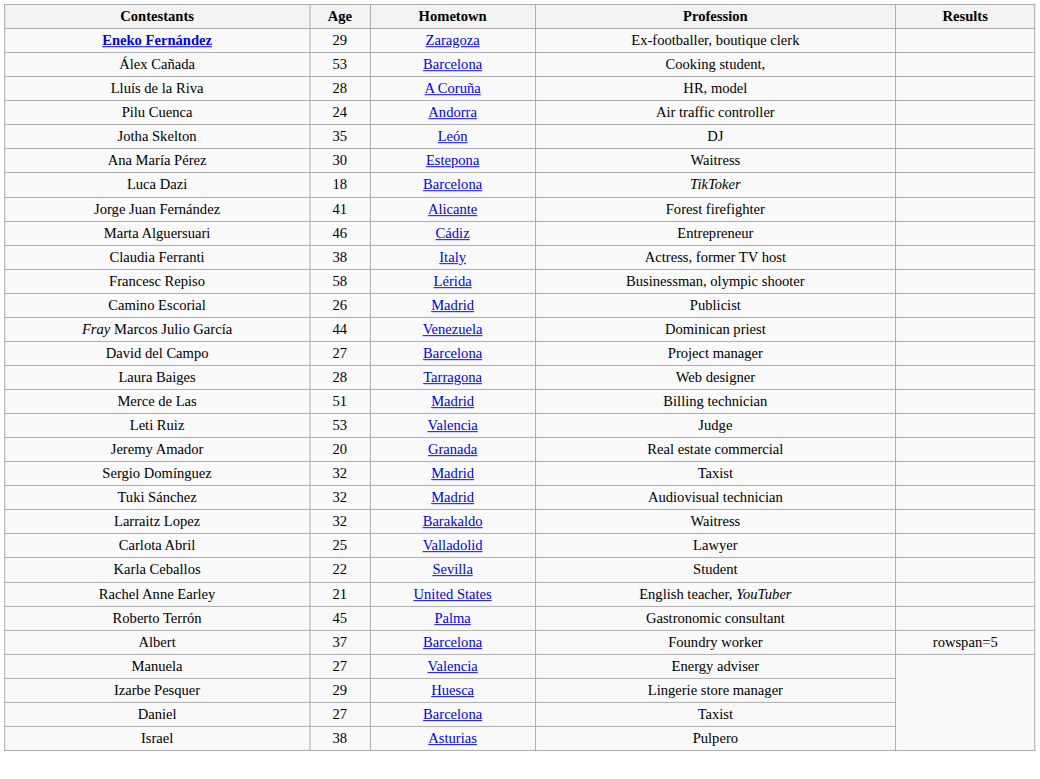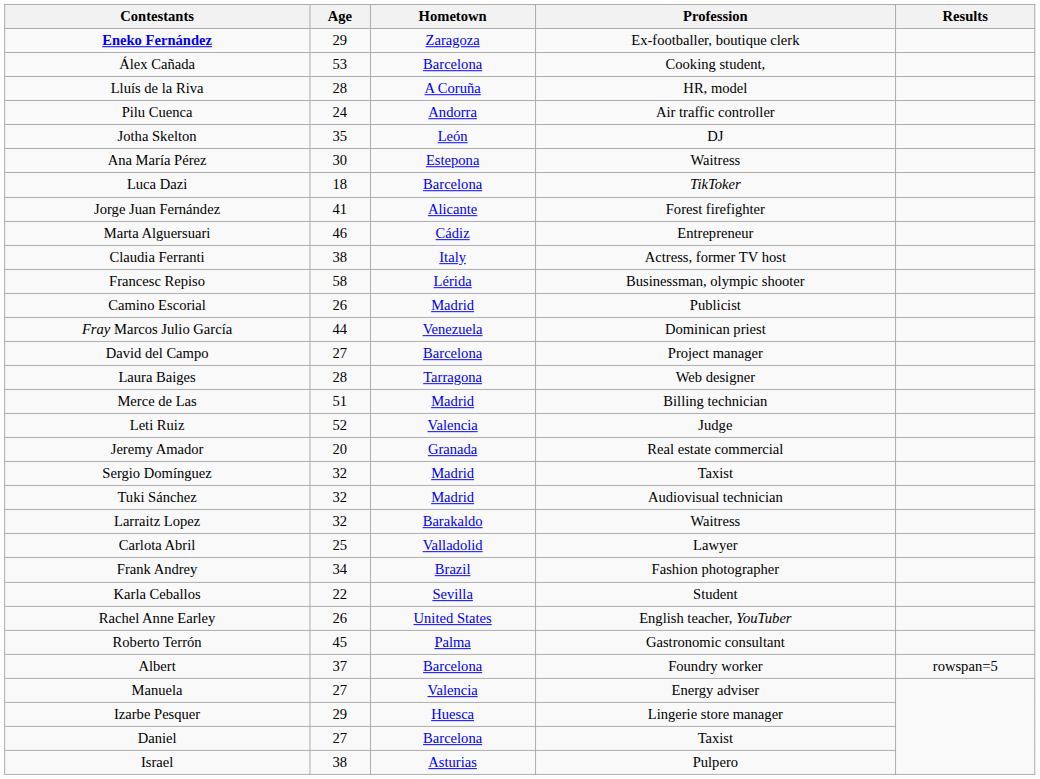(340, 425) 53 -> (340, 425) 52
+ row: (157, 569)
(340, 593) 21 -> (340, 618) 26
